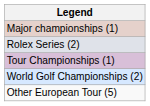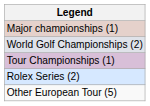(43, 45) Rolex Series (2) -> (75, 45) World Golf Championships (2)
(75, 77) World Golf Championships (2) -> (43, 77) Rolex Series (2)
